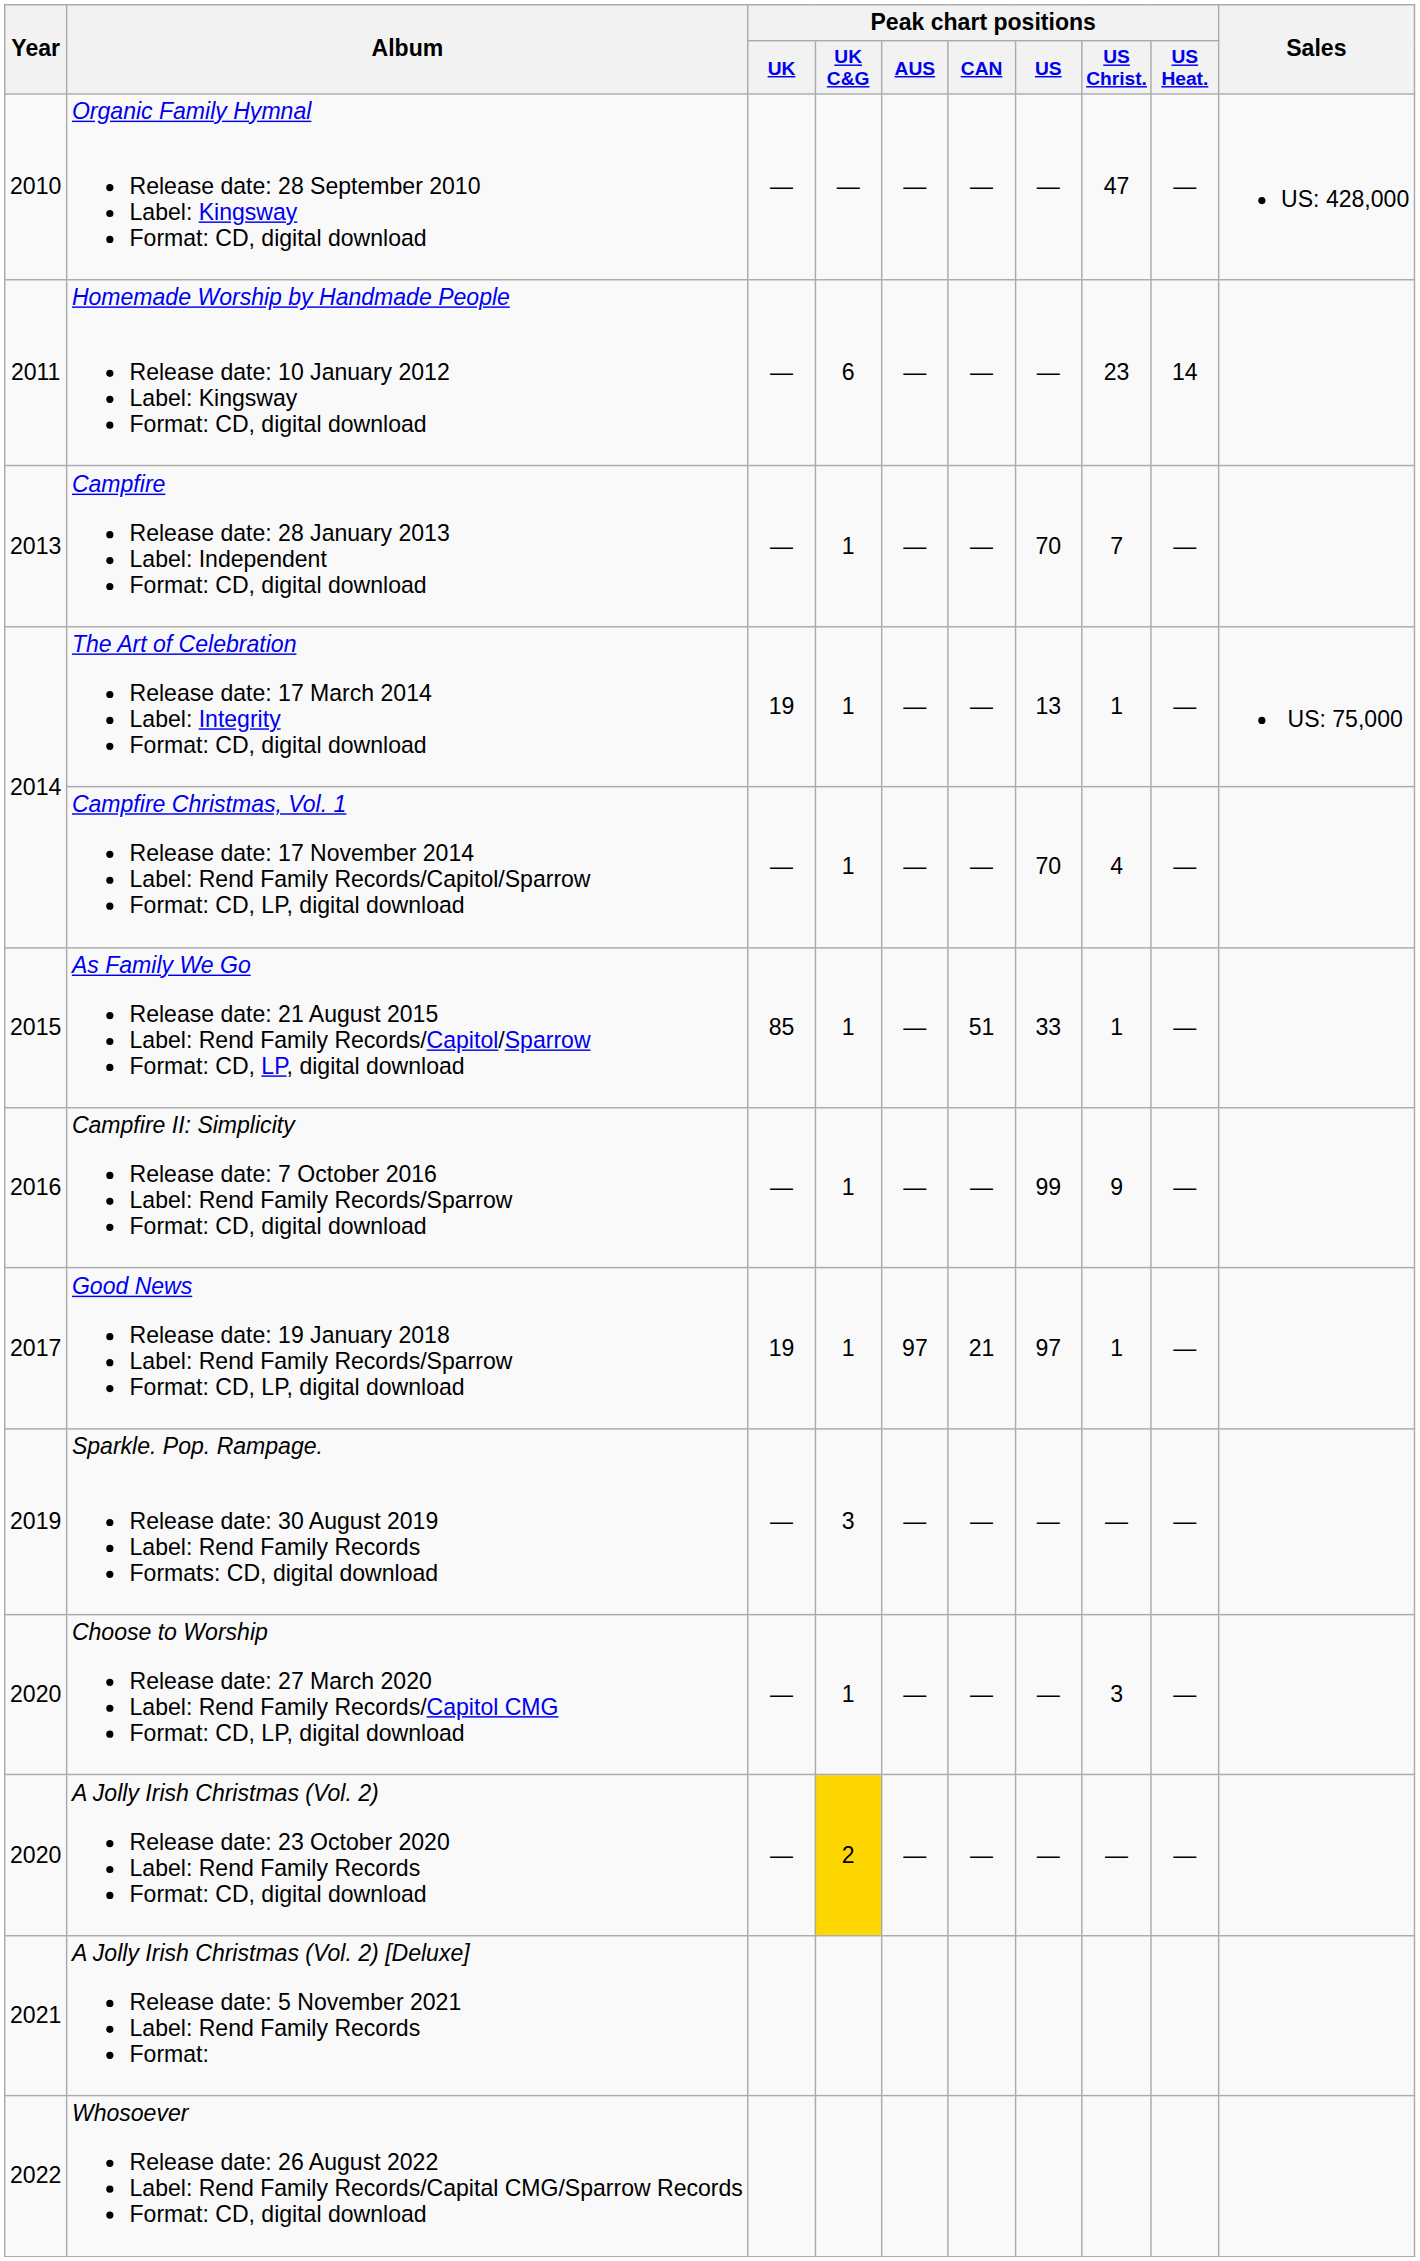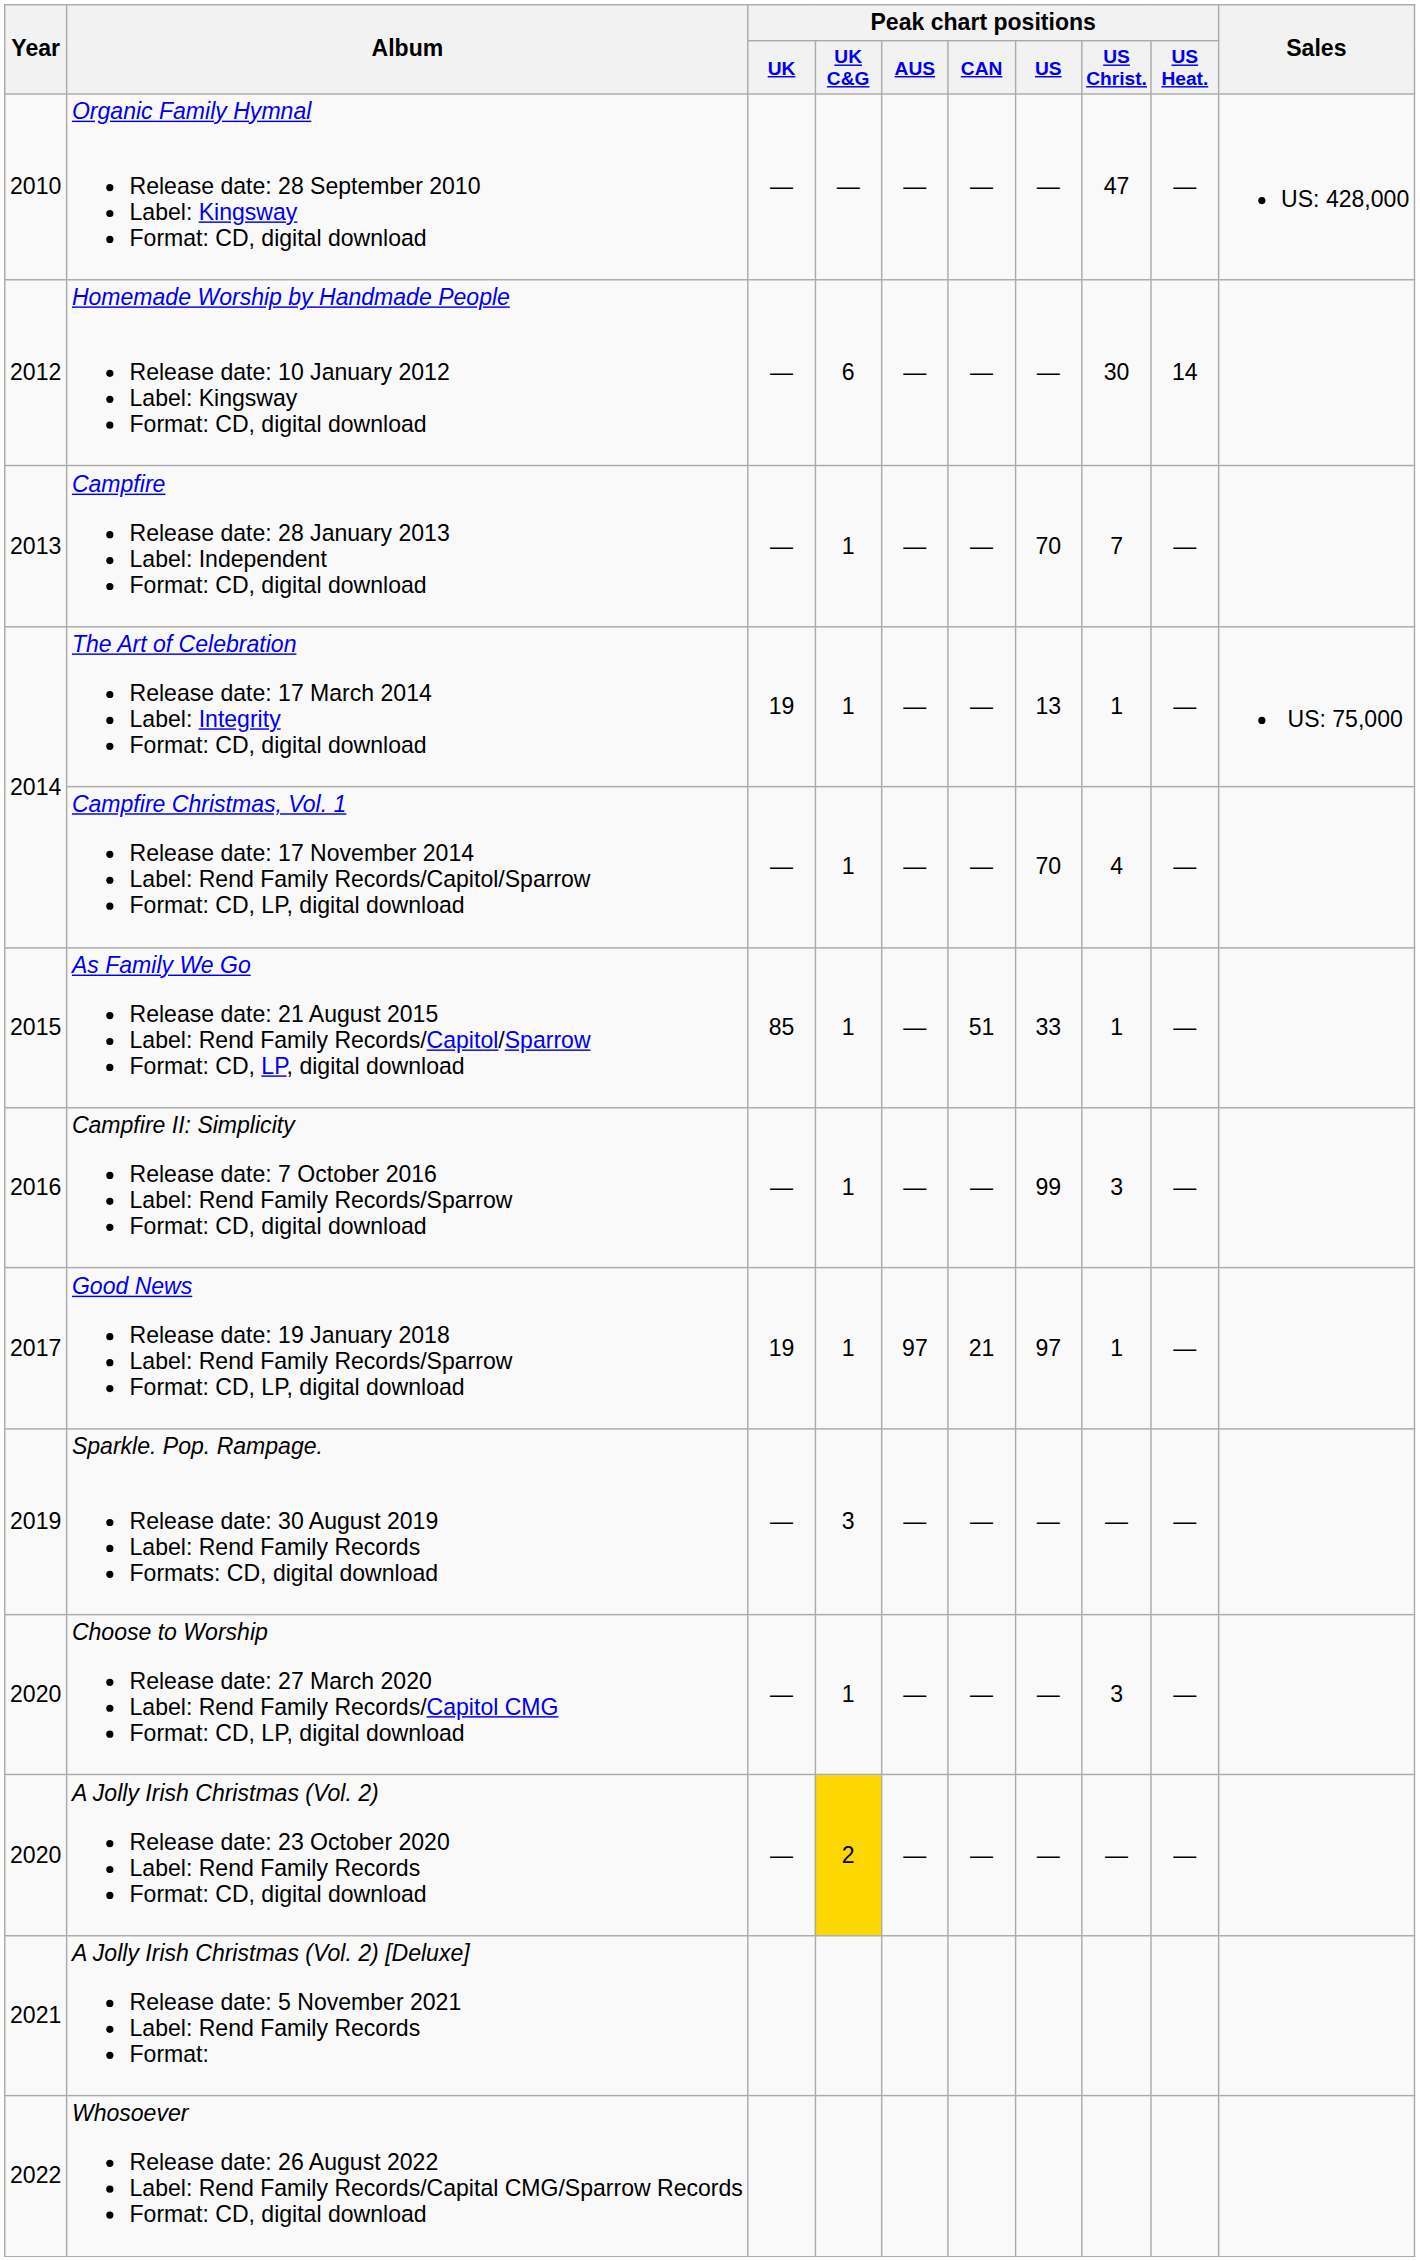(36, 372) 2011 -> (36, 372) 2012
(1117, 372) 23 -> (1117, 372) 30
(1117, 1187) 9 -> (1117, 1187) 3
